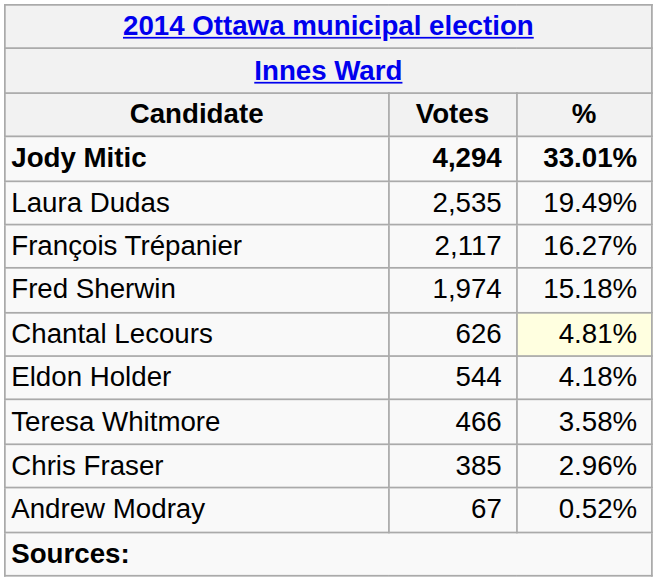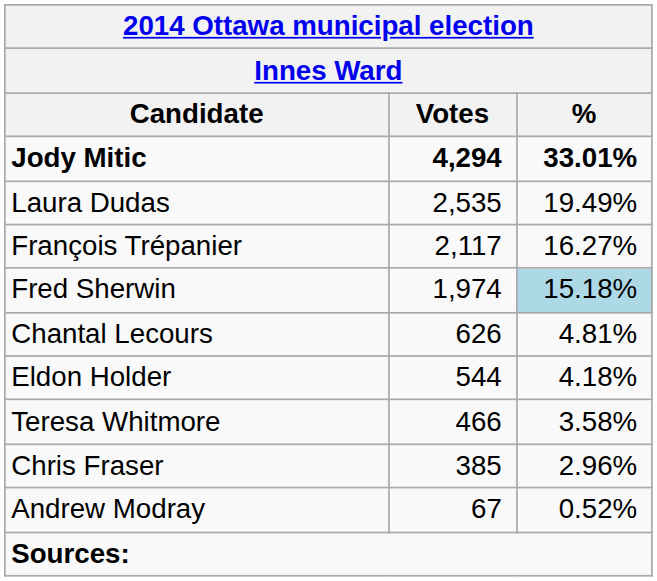(590, 289) no background -> (590, 289) lightblue background
(598, 333) lightyellow background -> (598, 333) no background
